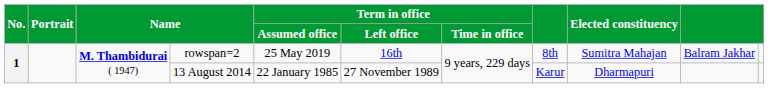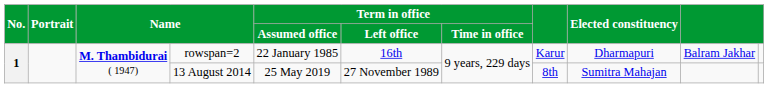(297, 53) 25 May 2019 -> (297, 53) 22 January 1985
(550, 53) 8th -> (550, 53) Karur
(624, 53) Sumitra Mahajan -> (624, 53) Dharmapuri
(297, 72) 22 January 1985 -> (297, 72) 25 May 2019
(550, 72) Karur -> (550, 72) 8th
(624, 72) Dharmapuri -> (624, 72) Sumitra Mahajan
